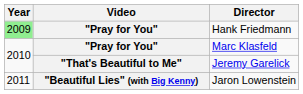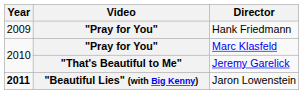(19, 30) lightgreen background -> (19, 30) no background
(18, 81) normal -> (18, 81) bold
